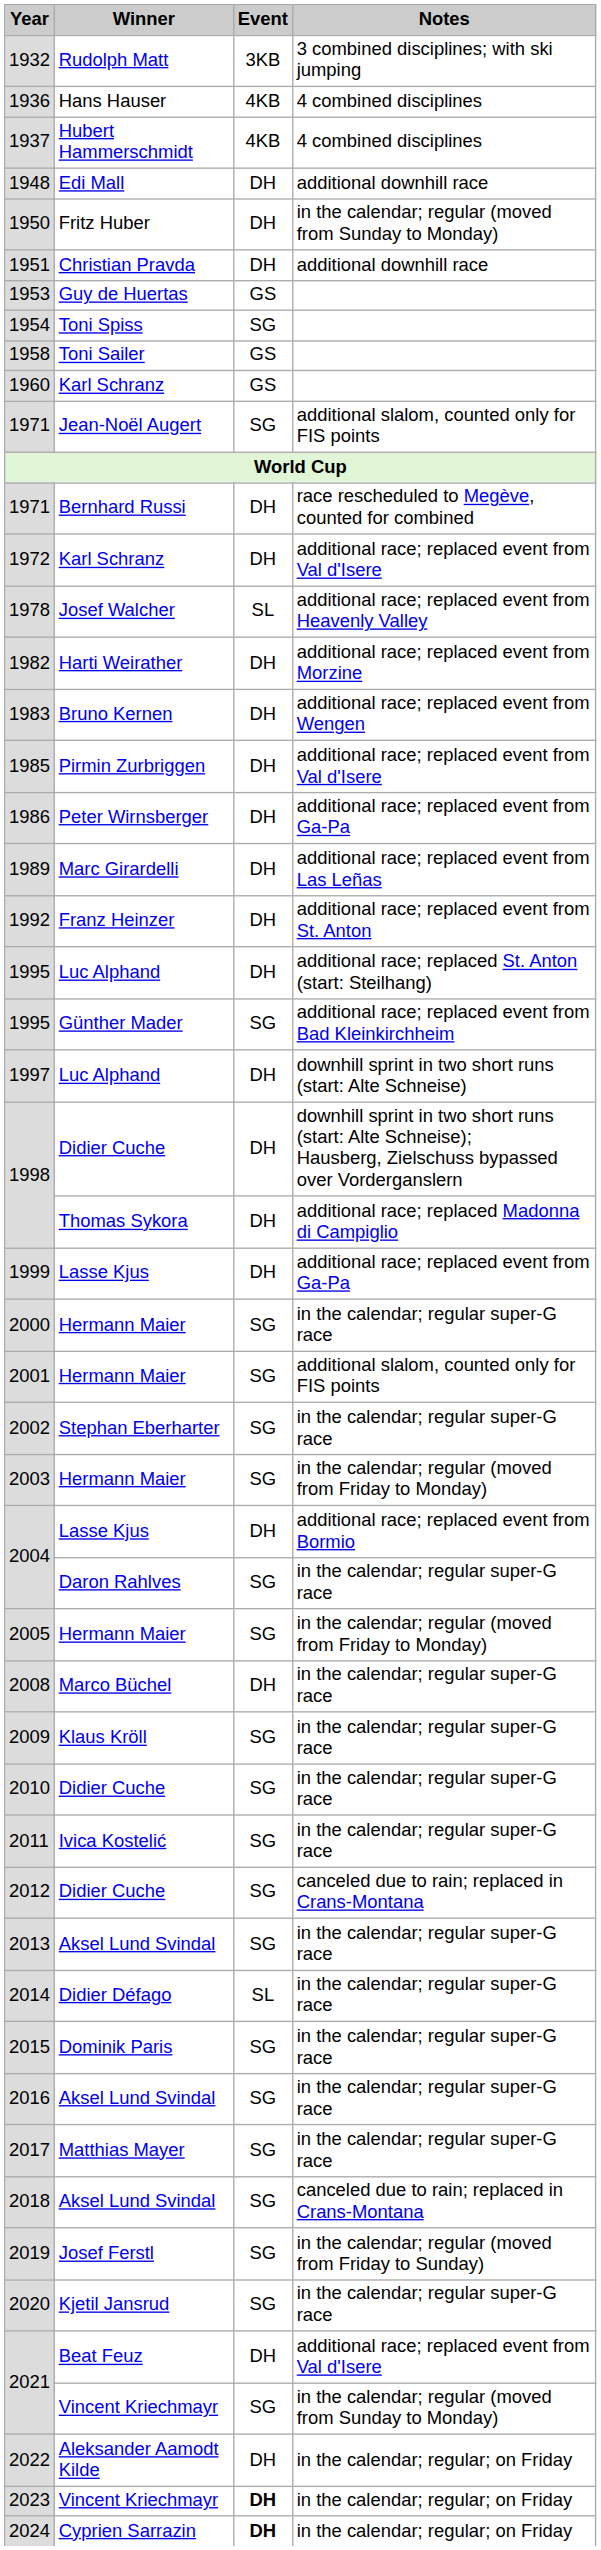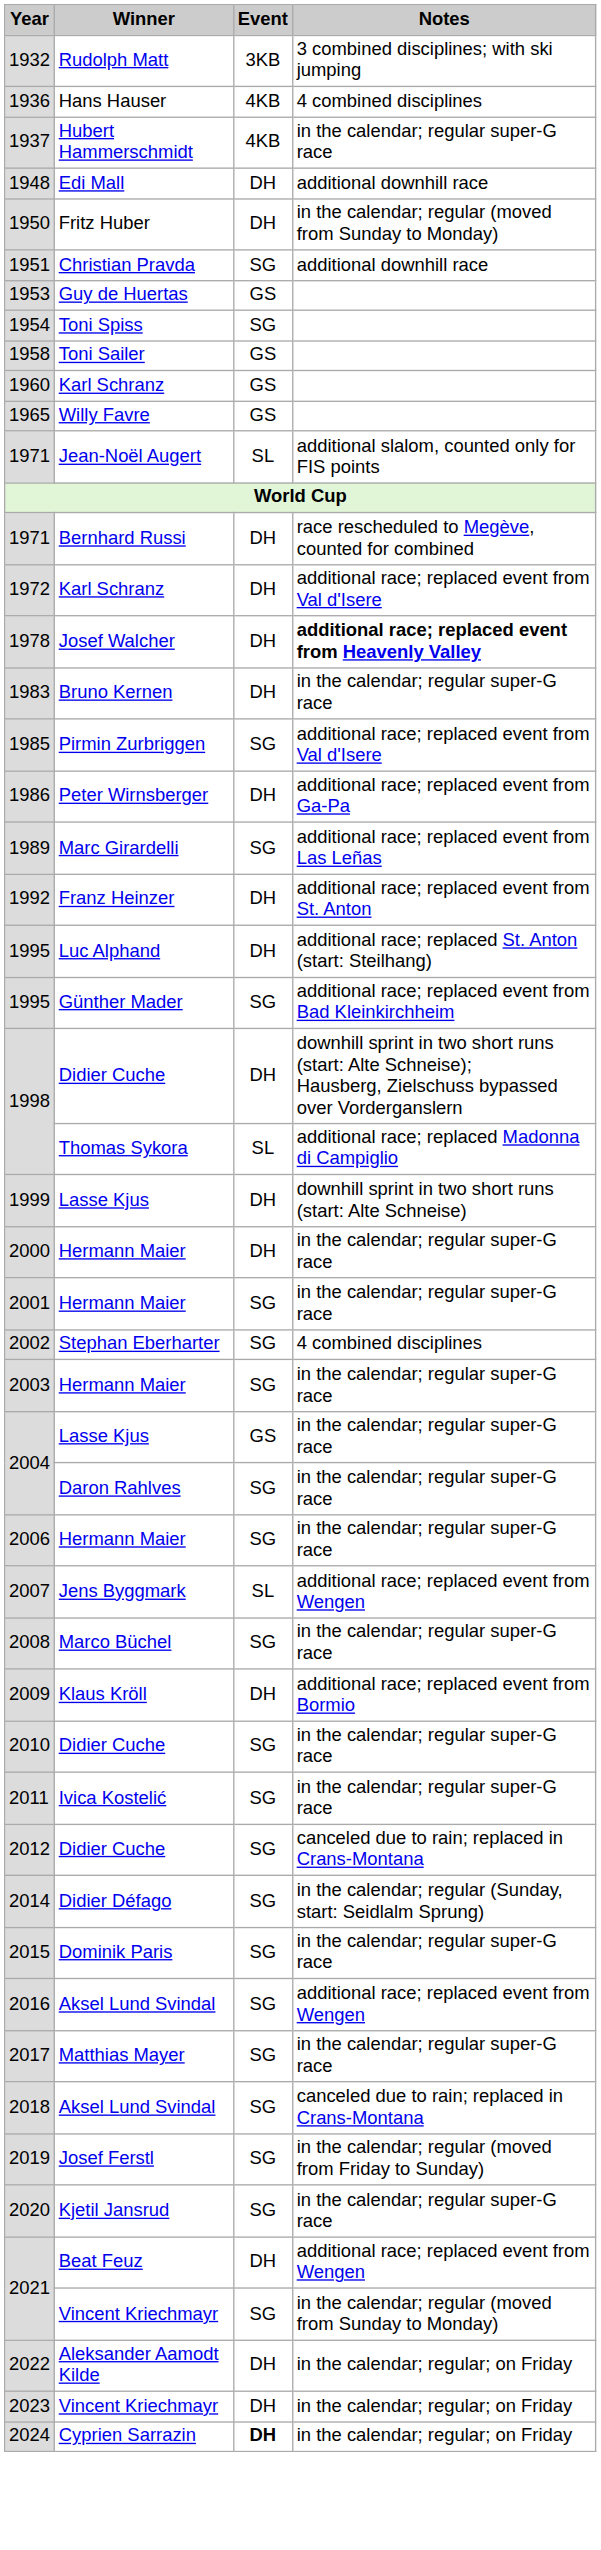(389, 141) 4 combined disciplines -> (427, 141) in the calendar; regular super-G race
(263, 264) DH -> (263, 264) SG
+ row: (30, 415)
(263, 426) SG -> (263, 456) SL
(263, 610) SL -> (263, 641) DH
(443, 610) normal -> (432, 641) bold
- row: (30, 662)
(443, 714) additional race; replaced event from Wengen -> (427, 692) in the calendar; regular super-G race
(263, 765) DH -> (263, 744) SG
(263, 868) DH -> (263, 847) SG
- row: (30, 1075)
(263, 1221) DH -> (263, 1148) SL
(443, 1272) additional race; replaced event from Ga-Pa -> (425, 1199) downhill sprint in two short runs (start: Alte Schneise)
(263, 1324) SG -> (263, 1251) DH
(436, 1376) additional slalom, counted only for FIS points -> (427, 1303) in the calendar; regular super-G race
(427, 1427) in the calendar; regular super-G race -> (389, 1343) 4 combined disciplines
(424, 1479) in the calendar; regular (moved from Friday to Monday) -> (427, 1384) in the calendar; regular super-G race
(263, 1530) DH -> (263, 1436) GS
(443, 1530) additional race; replaced event from Bormio -> (427, 1436) in the calendar; regular super-G race
- row: (30, 1634)
+ row: (30, 1539)
+ row: (30, 1591)
(263, 1685) DH -> (263, 1642) SG
(263, 1737) SG -> (263, 1694) DH
(427, 1737) in the calendar; regular super-G race -> (443, 1694) additional race; replaced event from Bormio
- row: (30, 1943)
(263, 1995) SL -> (263, 1900) SG
(427, 1995) in the calendar; regular super-G race -> (430, 1900) in the calendar; regular (Sunday, start: Seidlalm Sprung)
(427, 2098) in the calendar; regular super-G race -> (443, 2003) additional race; replaced event from Wengen
(443, 2356) additional race; replaced event from Val d'Isere -> (443, 2261) additional race; replaced event from Wengen
(263, 2500) bold -> (263, 2405) normal
